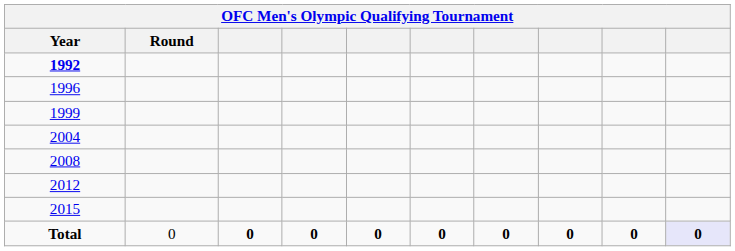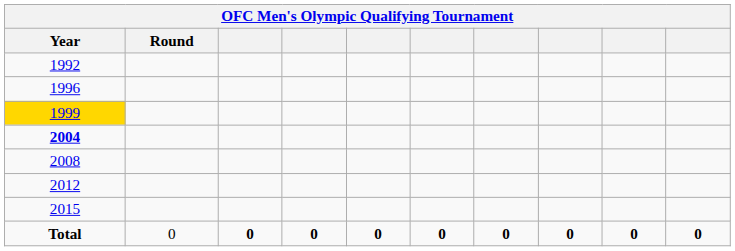(65, 64) bold -> (65, 64) normal
(65, 112) no background -> (65, 112) gold background
(65, 137) normal -> (65, 137) bold
(698, 233) lavender background -> (698, 233) no background
